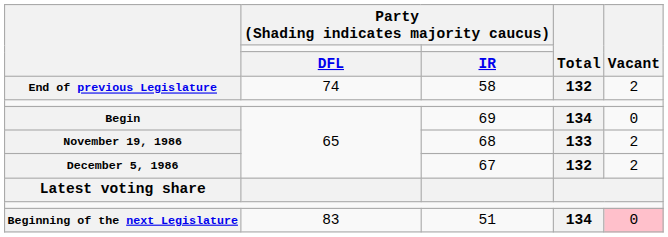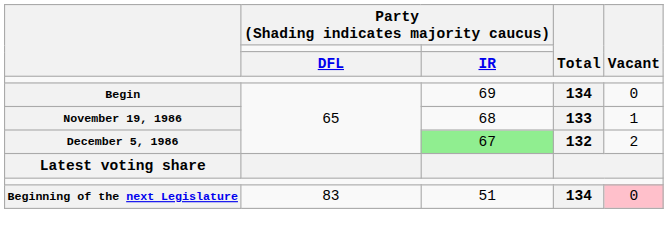- row: (123, 88)
(634, 142) 2 -> (634, 118) 1
(487, 166) no background -> (487, 142) lightgreen background
